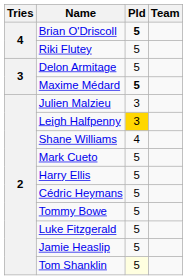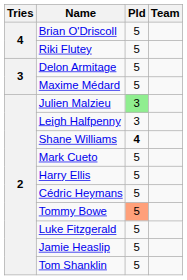(137, 31) bold -> (137, 31) normal
(137, 85) bold -> (137, 85) normal
(137, 103) no background -> (137, 103) lightgreen background
(137, 121) gold background -> (137, 121) no background
(137, 139) normal -> (137, 139) bold
(137, 211) no background -> (137, 211) lightsalmon background
(137, 265) lightyellow background -> (137, 265) no background
